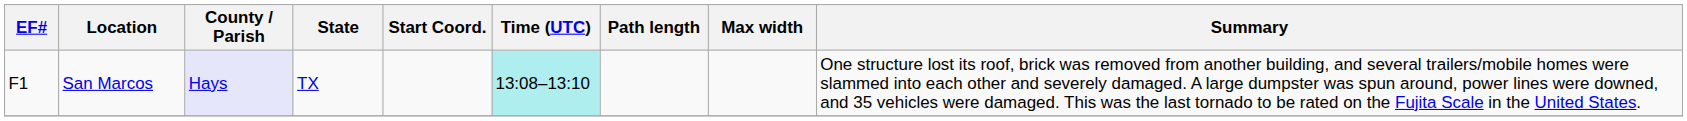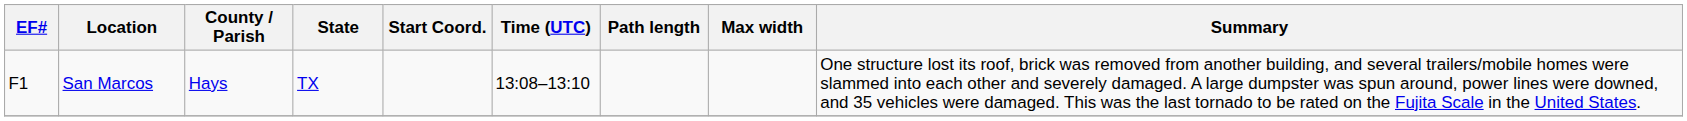(208, 83) lavender background -> (208, 83) no background
(543, 83) paleturquoise background -> (543, 83) no background
